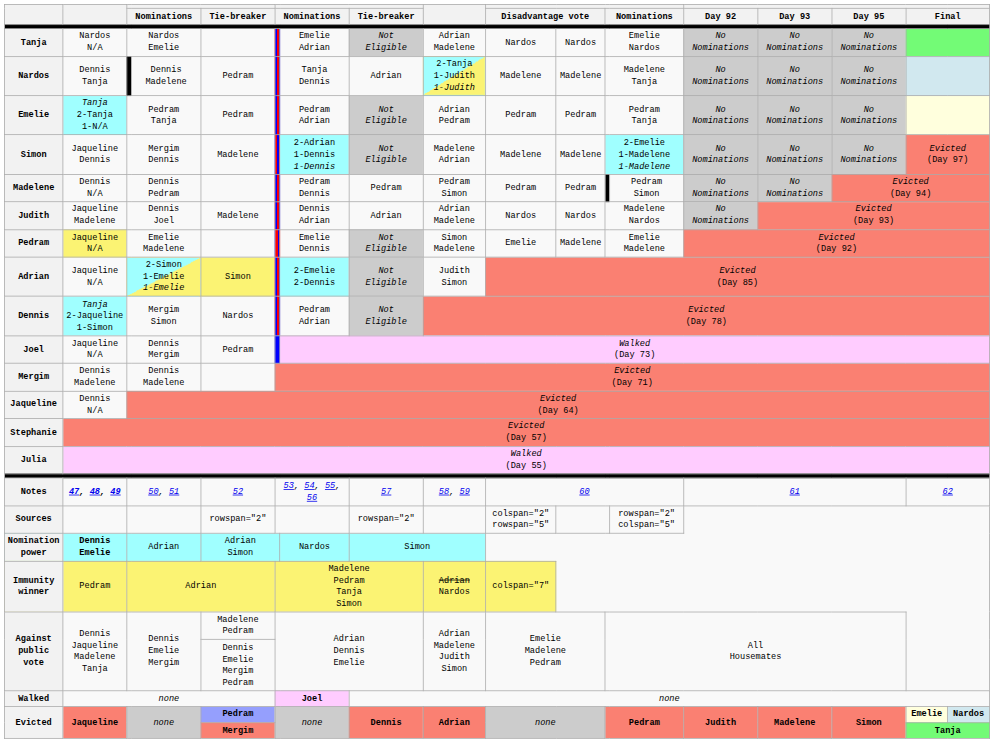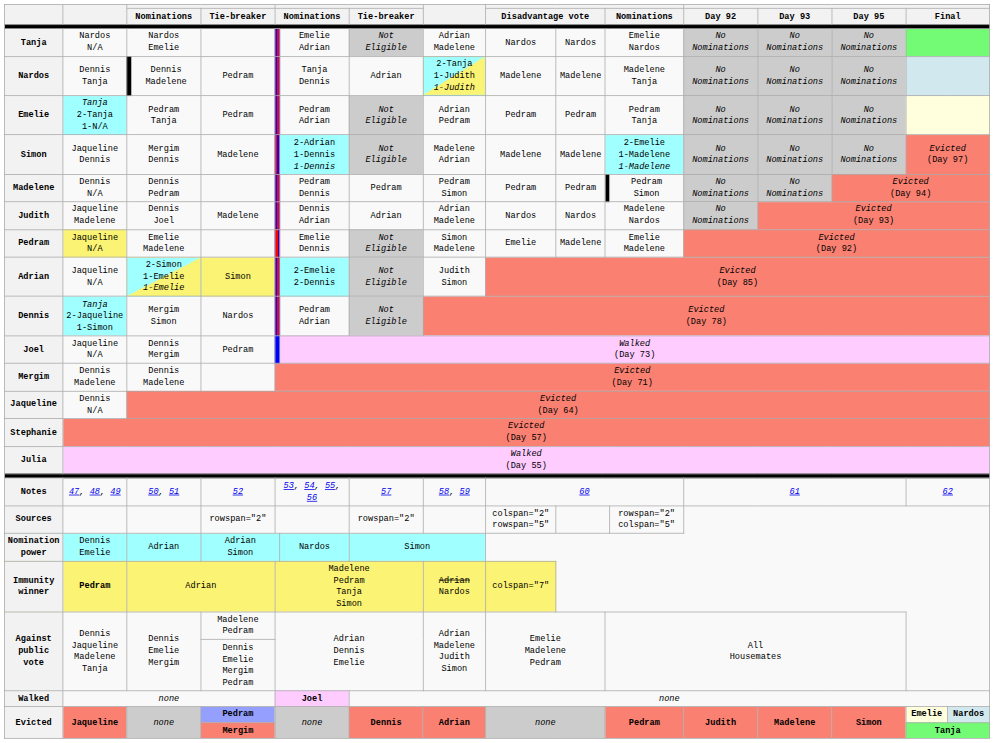(95, 492) bold -> (95, 492) normal
(95, 547) bold -> (95, 547) normal
(95, 586) normal -> (95, 586) bold
